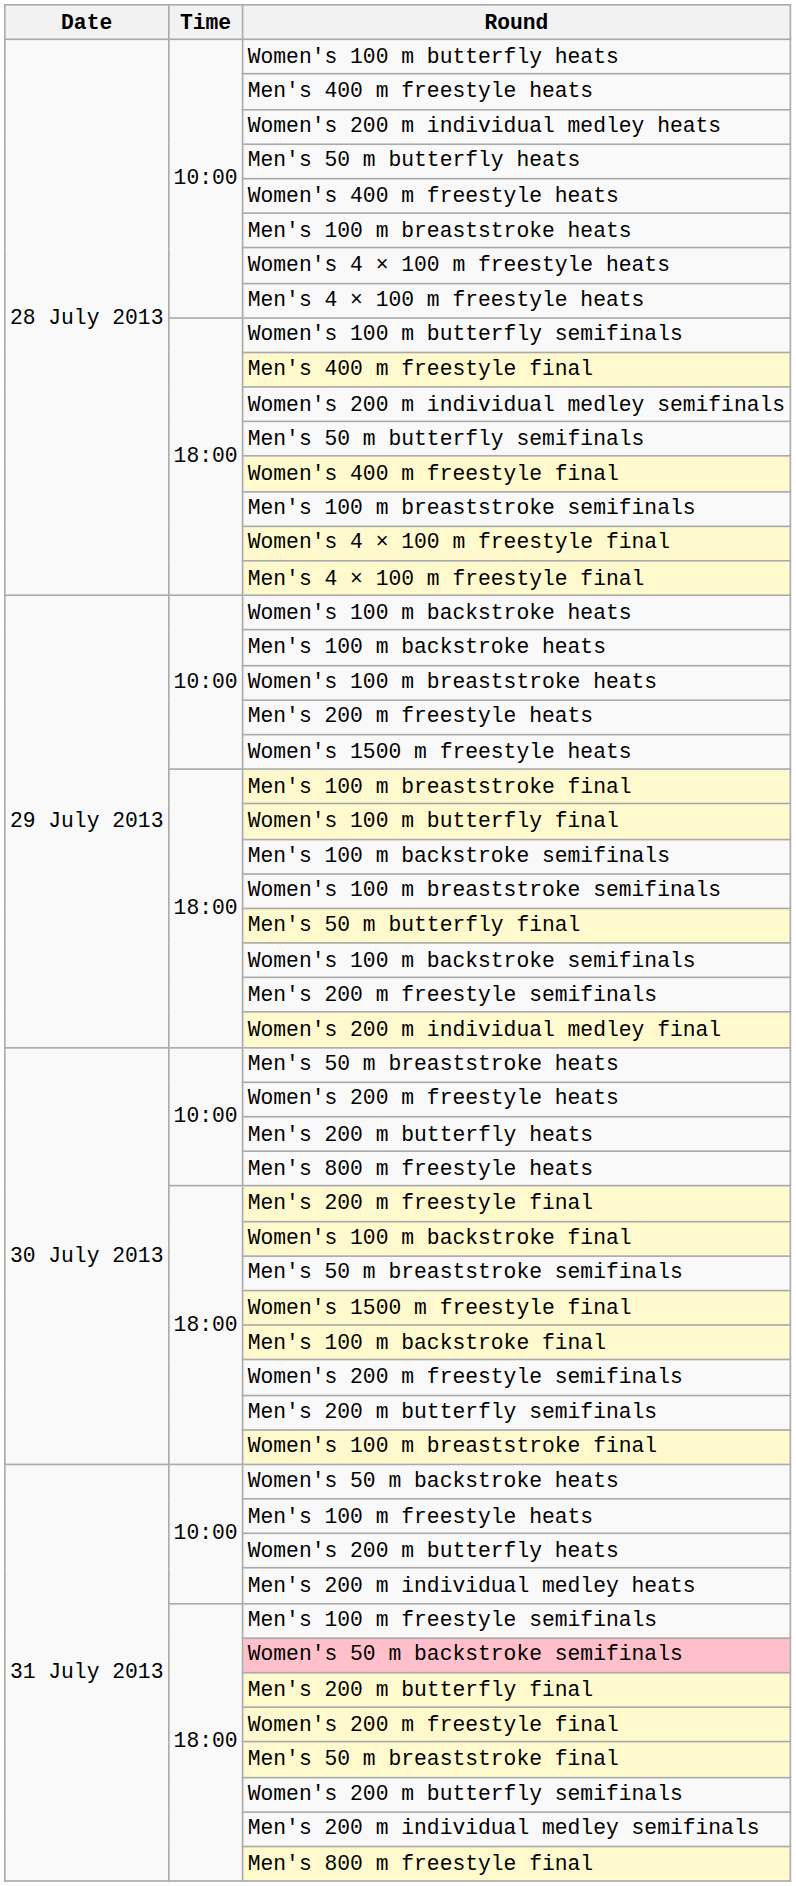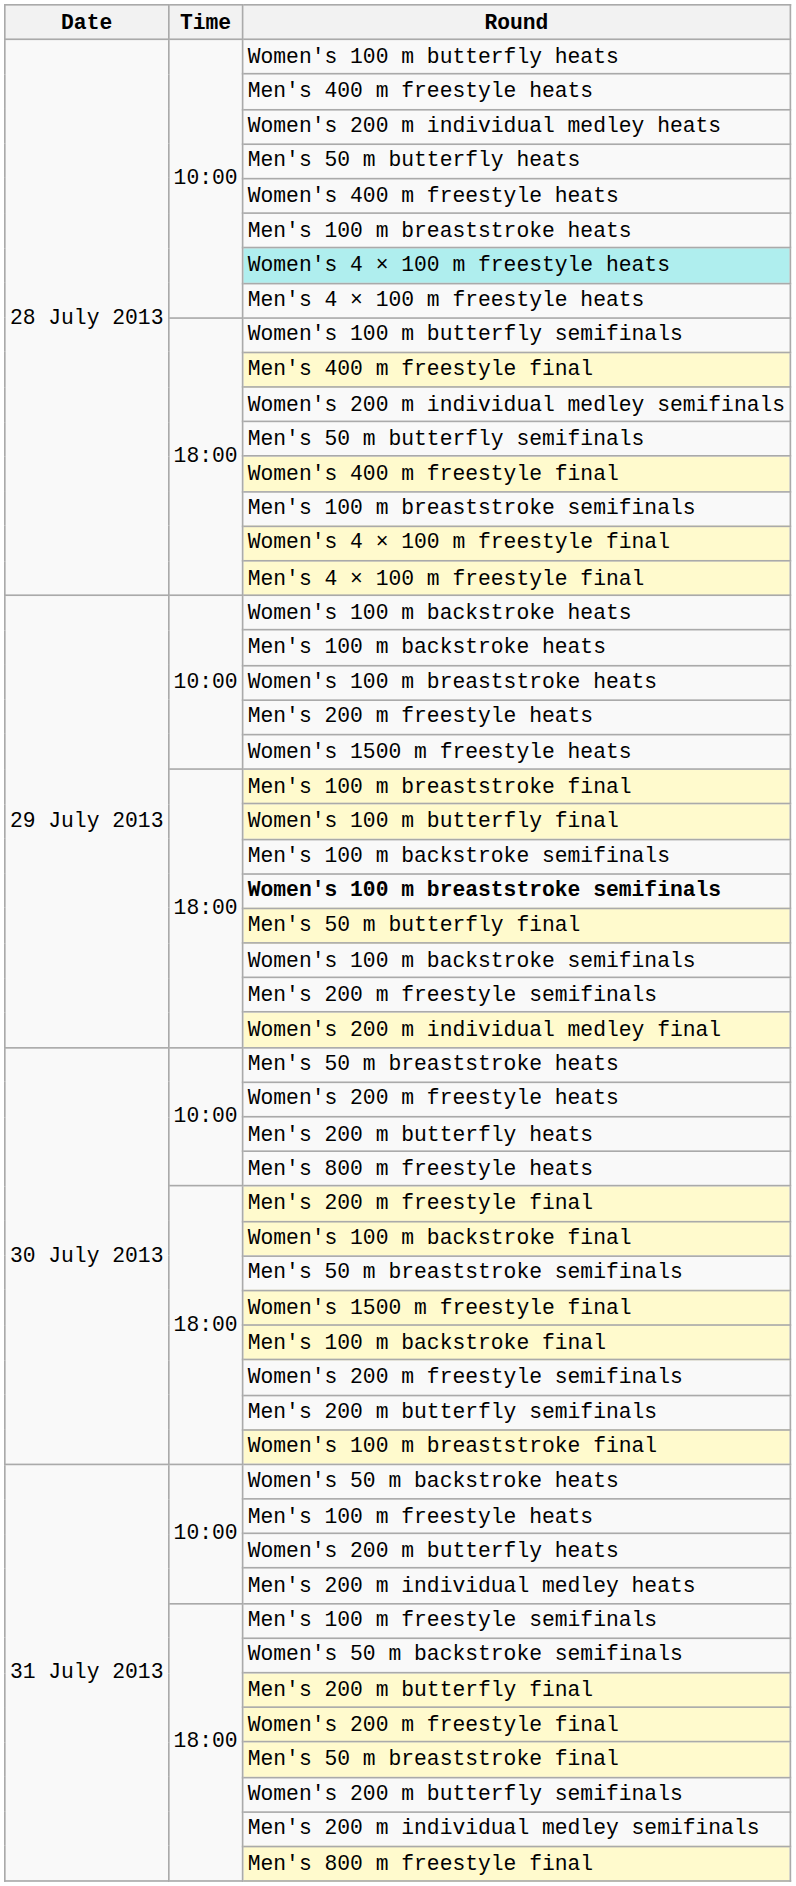(459, 265) no background -> (459, 265) paleturquoise background
(484, 891) normal -> (484, 891) bold
(465, 1655) pink background -> (465, 1655) no background
